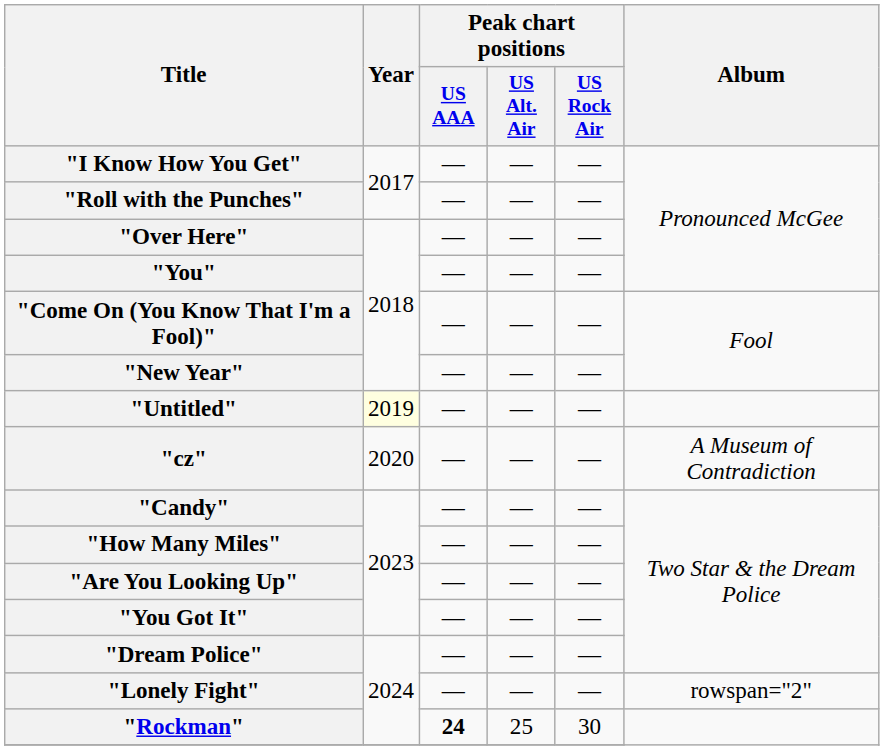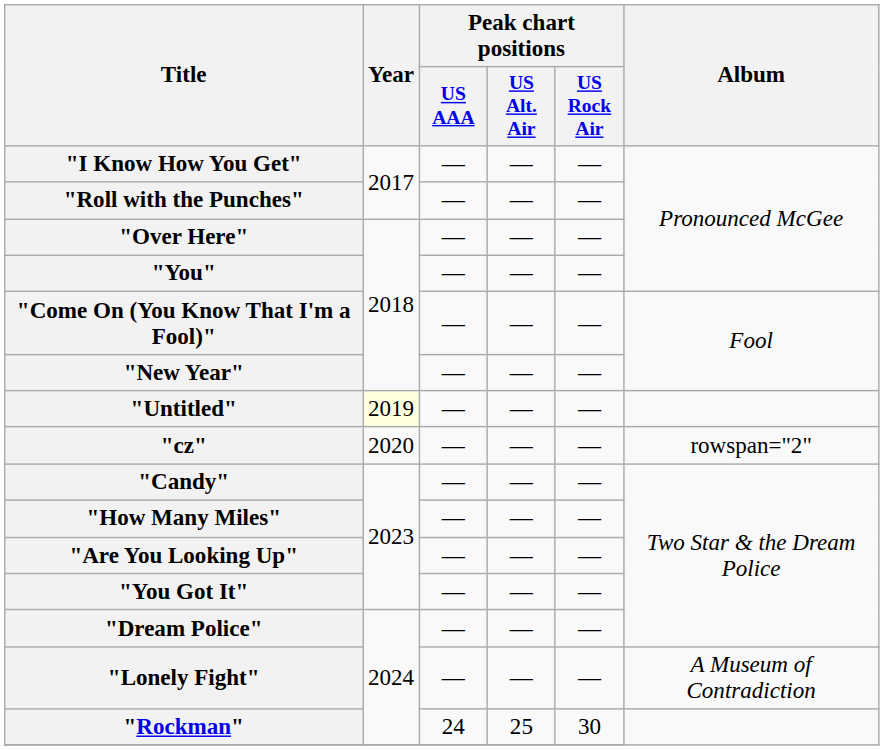(751, 458) A Museum of Contradiction -> (751, 445) rowspan="2"
(751, 690) rowspan="2" -> (751, 677) A Museum of Contradiction
(453, 727) bold -> (453, 727) normal
